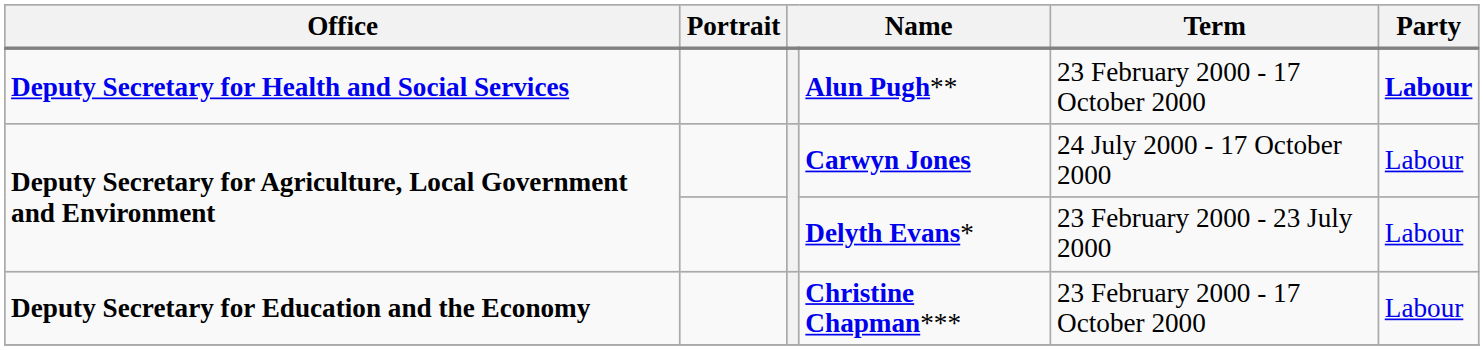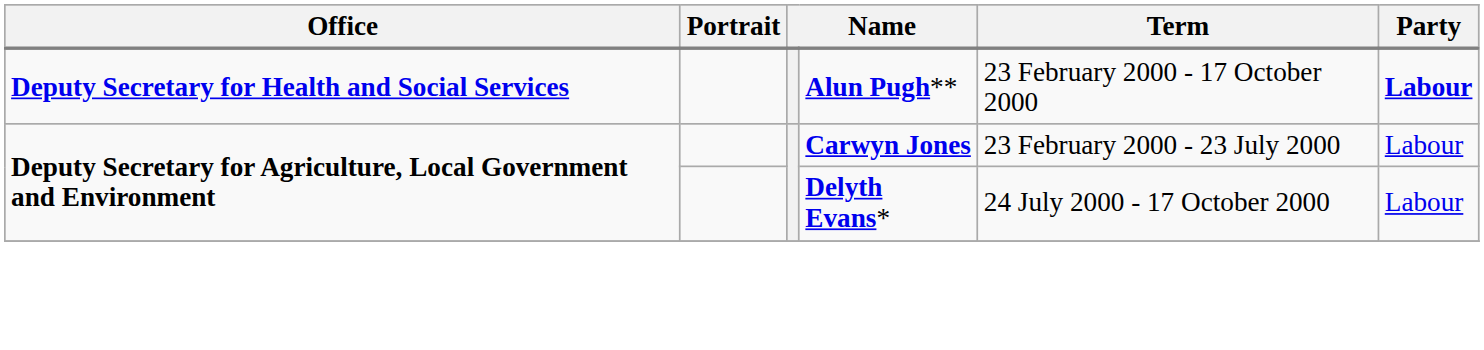(1199, 159) 24 July 2000 - 17 October 2000 -> (1162, 144) 23 February 2000 - 23 July 2000
(1205, 233) 23 February 2000 - 23 July 2000 -> (1157, 203) 24 July 2000 - 17 October 2000
- row: (883, 307)
